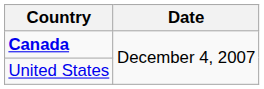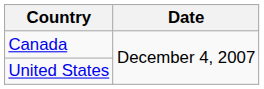(39, 44) bold -> (38, 44) normal
